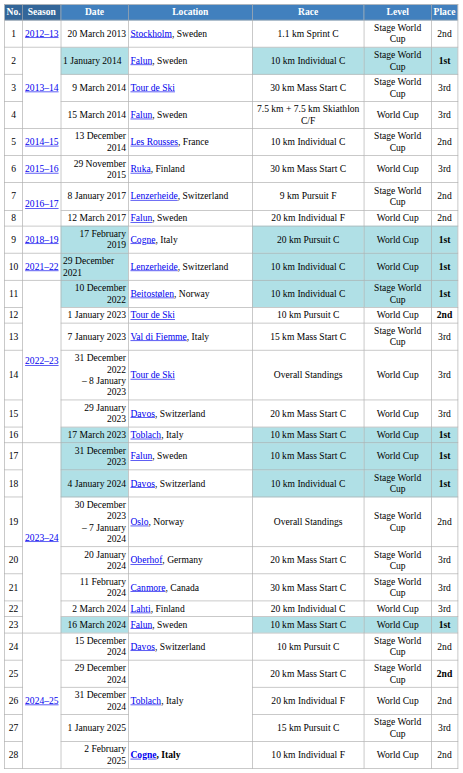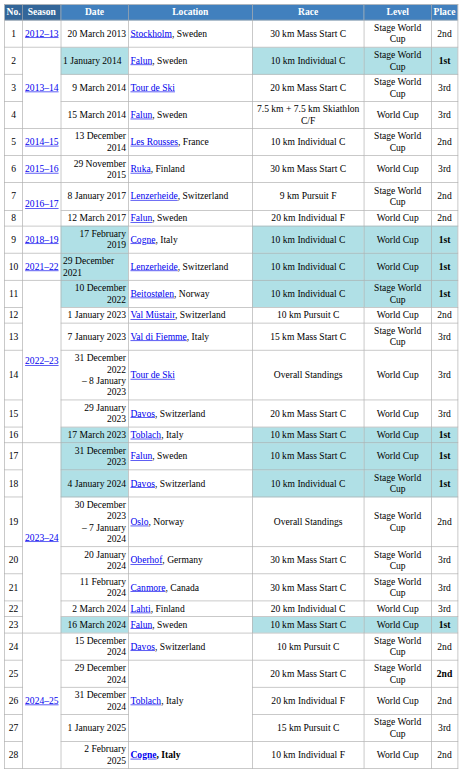(308, 34) 1.1 km Sprint C -> (308, 34) 30 km Mass Start C
(308, 88) 30 km Mass Start C -> (308, 88) 20 km Mass Start C
(308, 239) 20 km Pursuit C -> (308, 239) 10 km Individual C
(153, 315) Tour de Ski -> (178, 315) Val Müstair, Switzerland
(444, 315) bold -> (444, 315) normal
(308, 560) 20 km Mass Start C -> (308, 560) 30 km Mass Start C
